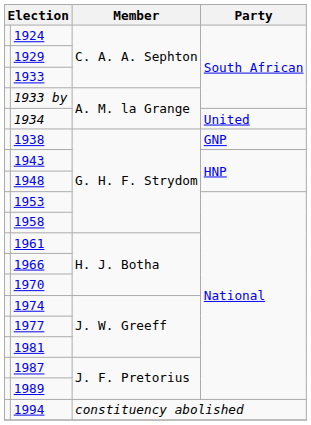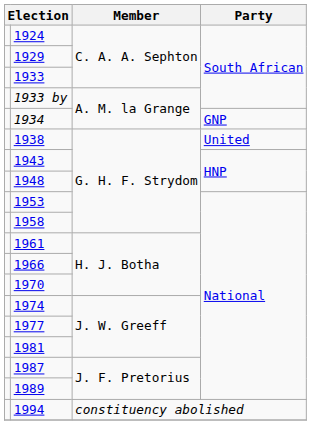(227, 119) United -> (215, 119) GNP
(215, 139) GNP -> (227, 139) United
